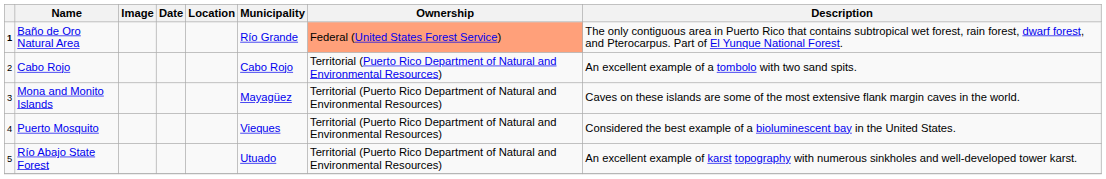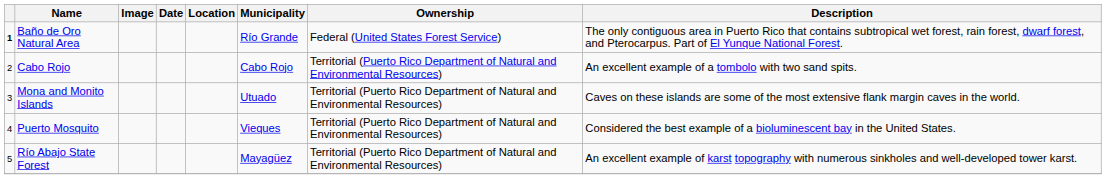(406, 37) lightsalmon background -> (406, 37) no background
(266, 98) Mayagüez -> (258, 98) Utuado
(258, 158) Utuado -> (266, 158) Mayagüez
